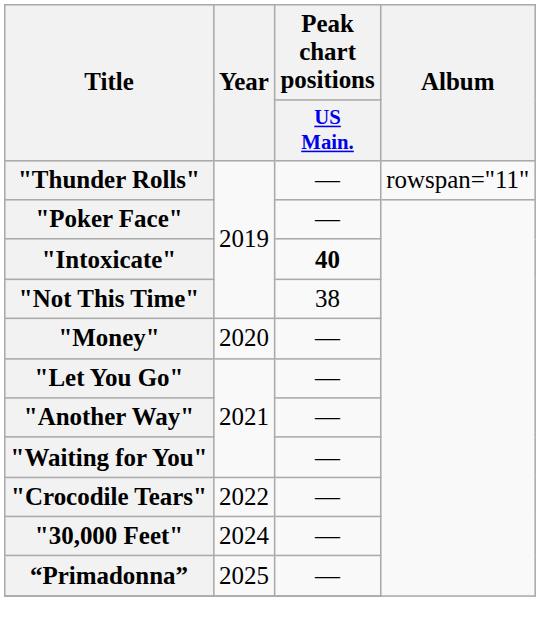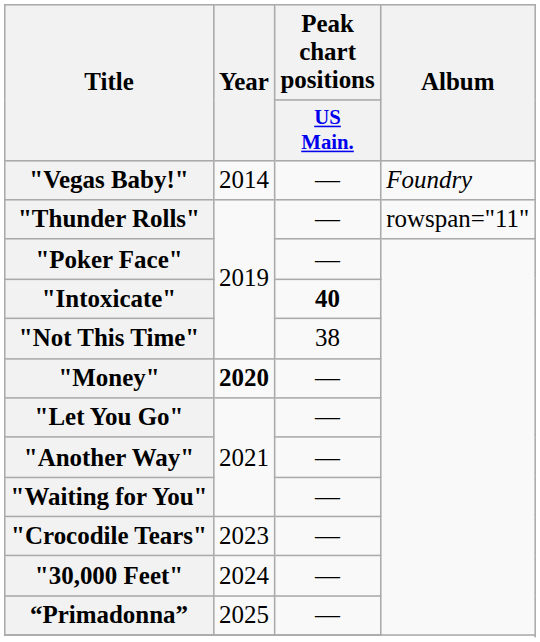+ row: (109, 179)
(244, 338) normal -> (244, 377) bold
(244, 496) 2022 -> (244, 536) 2023
